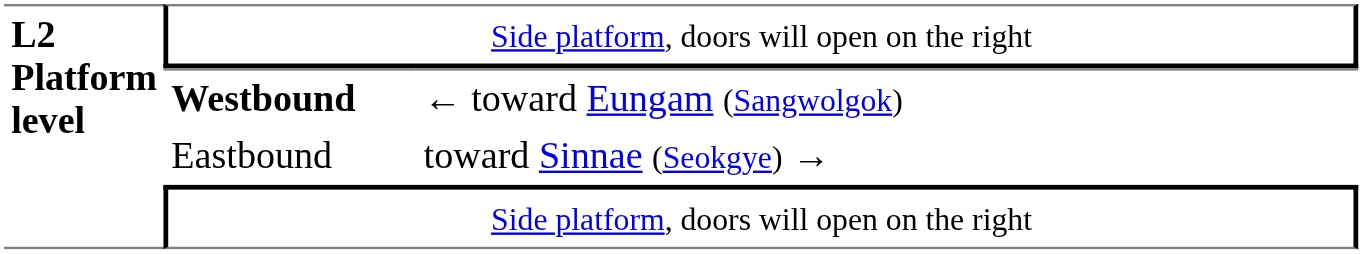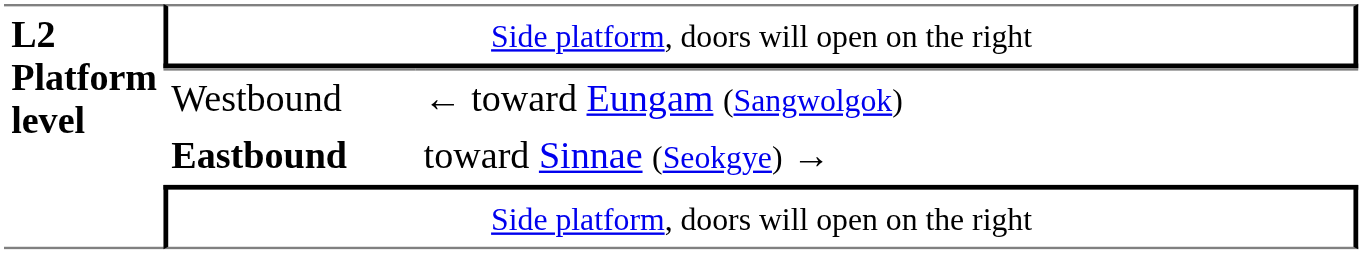(263, 98) bold -> (257, 98) normal
(252, 155) normal -> (259, 155) bold
